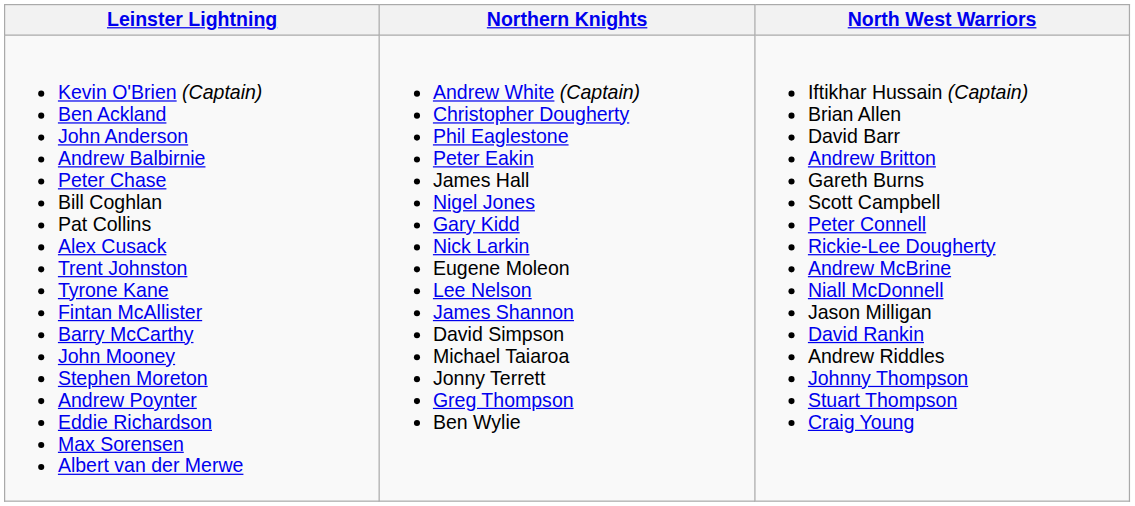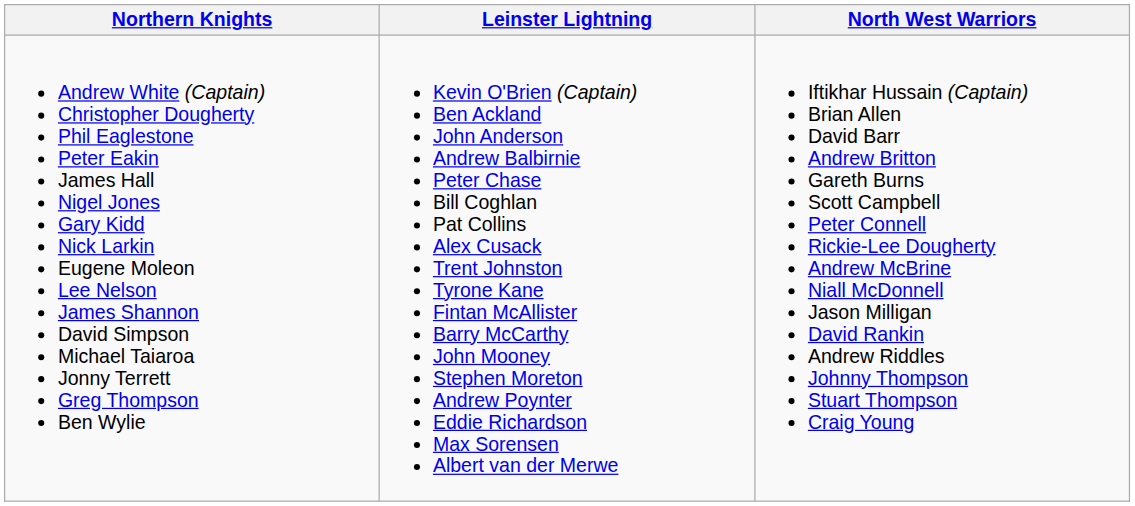columns swapped: (192, 19) <-> (567, 19)
